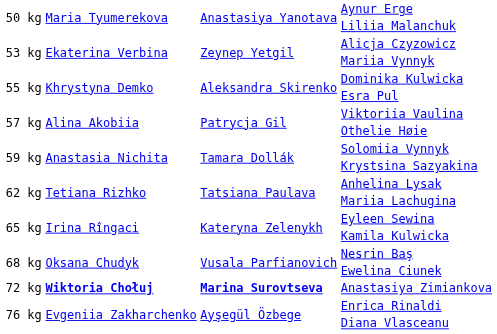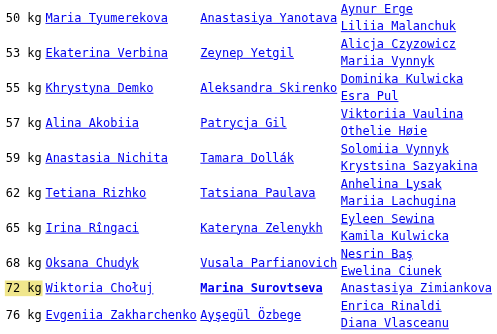(24, 288) no background -> (24, 288) khaki background
(99, 288) bold -> (99, 288) normal
